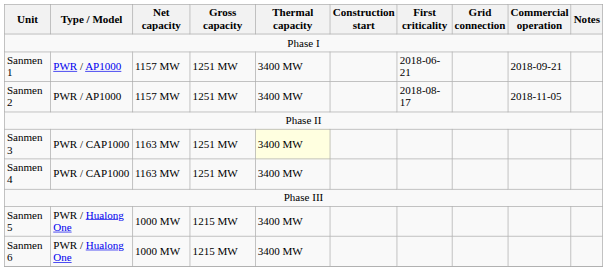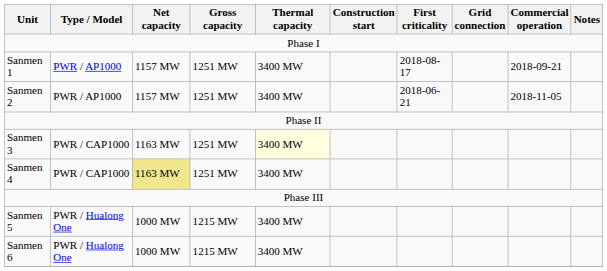(420, 66) 2018-06-21 -> (420, 66) 2018-08-17
(420, 96) 2018-08-17 -> (420, 96) 2018-06-21
(157, 174) no background -> (157, 174) khaki background
